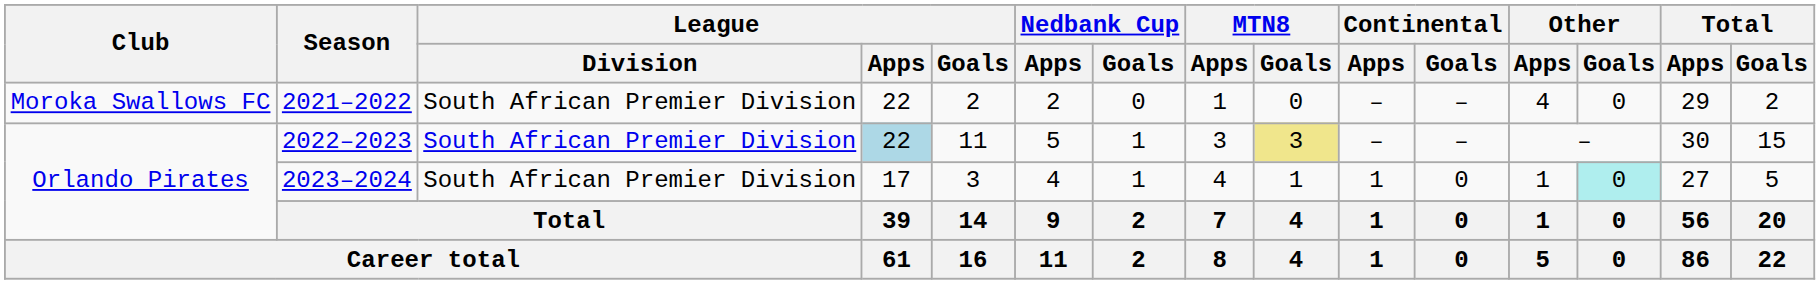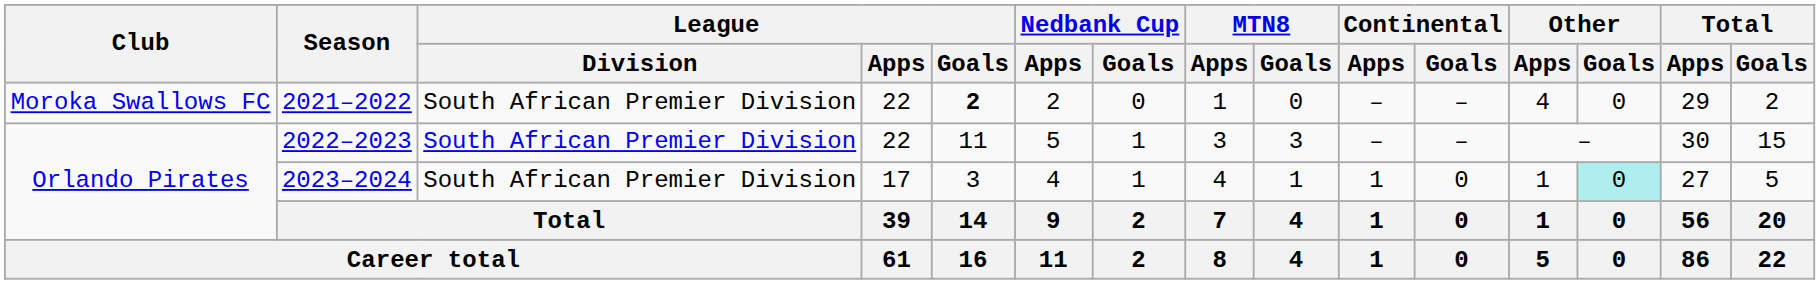(973, 103) normal -> (973, 103) bold
(897, 142) lightblue background -> (897, 142) no background
(1296, 142) khaki background -> (1296, 142) no background
